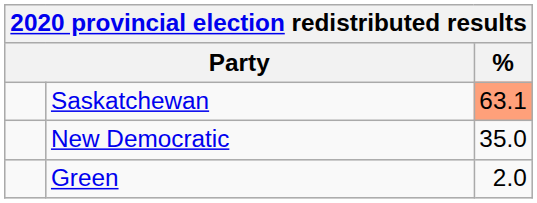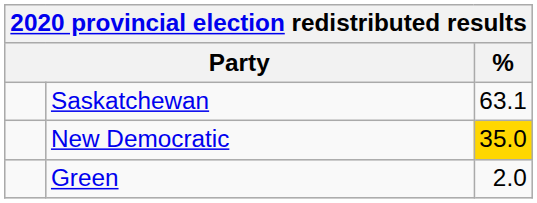(503, 100) lightsalmon background -> (503, 100) no background
(503, 139) no background -> (503, 139) gold background
